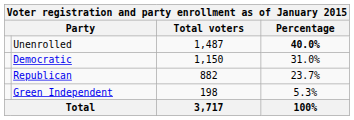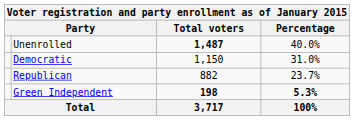(209, 44) normal -> (209, 44) bold
(305, 44) bold -> (305, 44) normal
(209, 92) normal -> (209, 92) bold
(305, 92) normal -> (305, 92) bold
